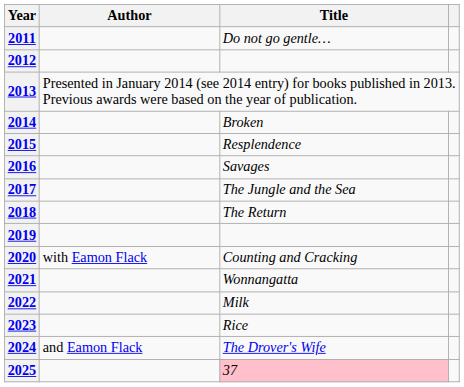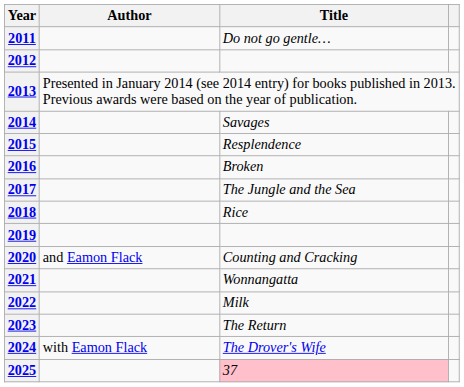(243, 122) Broken -> (246, 122) Savages
(246, 167) Savages -> (243, 167) Broken
(255, 212) The Return -> (235, 212) Rice
(95, 257) with Eamon Flack -> (93, 257) and Eamon Flack
(235, 325) Rice -> (255, 325) The Return
(93, 347) and Eamon Flack -> (95, 347) with Eamon Flack
